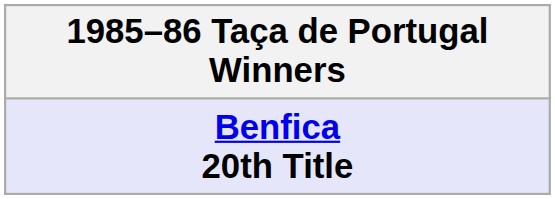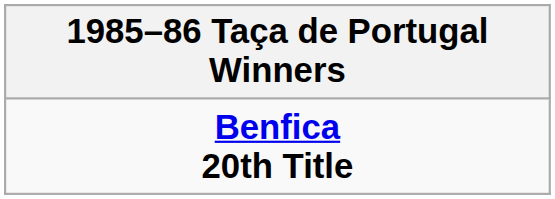(277, 145) lavender background -> (277, 145) no background
